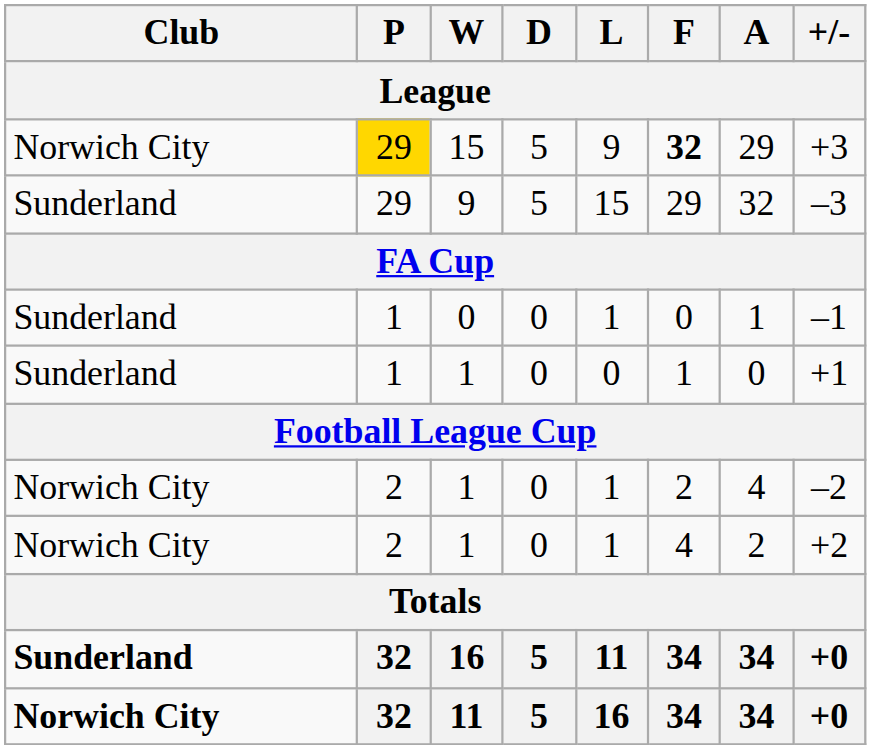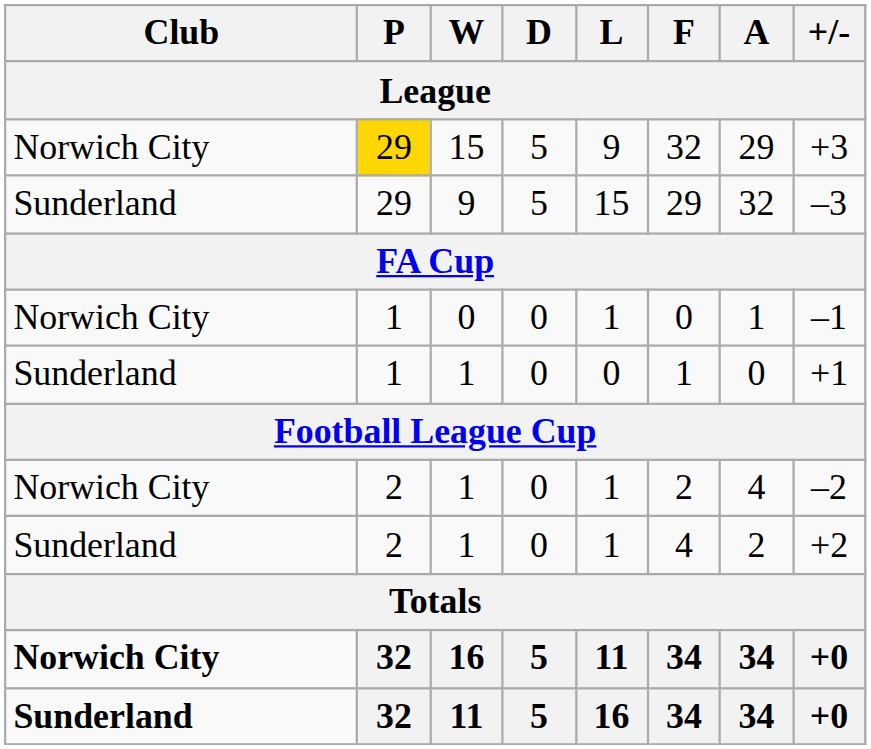(684, 146) bold -> (684, 146) normal
(95, 317) Sunderland -> (111, 317) Norwich City
(111, 544) Norwich City -> (95, 544) Sunderland
(103, 658) Sunderland -> (116, 658) Norwich City
(116, 715) Norwich City -> (103, 715) Sunderland
